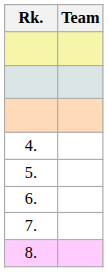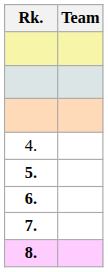(31, 172) normal -> (31, 172) bold
(31, 199) normal -> (31, 199) bold
(31, 226) normal -> (31, 226) bold
(31, 253) normal -> (31, 253) bold
